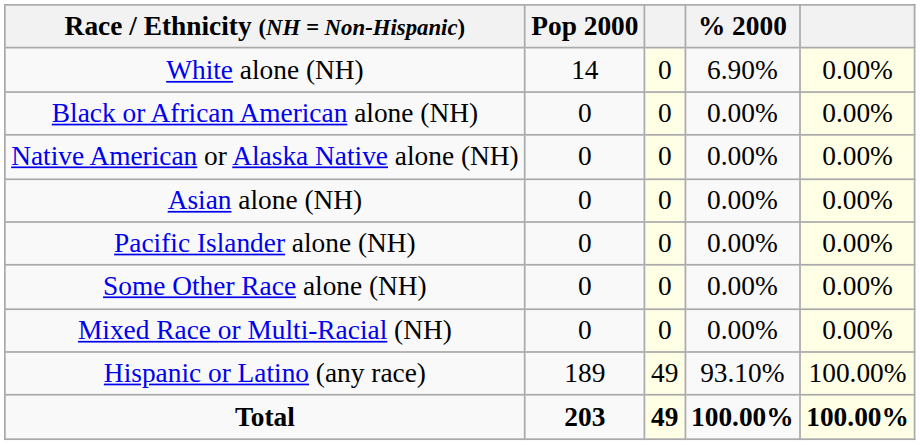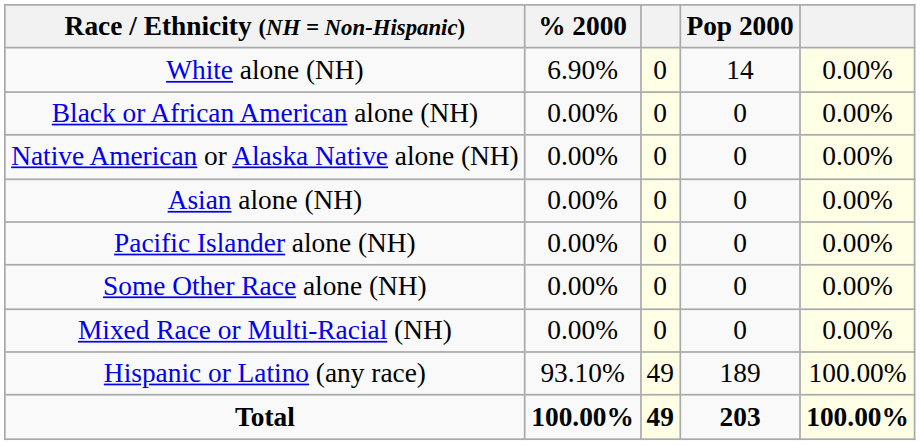columns swapped: (585, 26) <-> (742, 26)
